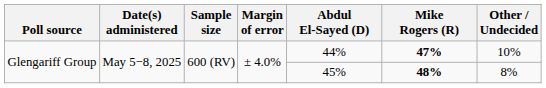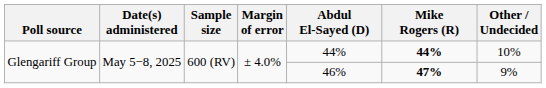(429, 51) 47% -> (429, 51) 44%
(334, 72) 45% -> (334, 72) 46%
(429, 72) 48% -> (429, 72) 47%
(509, 72) 8% -> (509, 72) 9%
